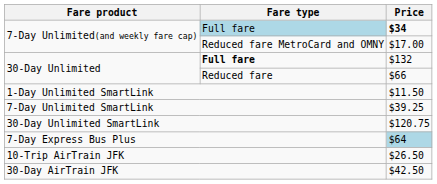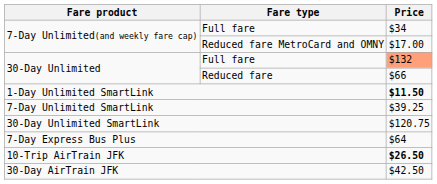(228, 28) lightblue background -> (228, 28) no background
(397, 28) bold -> (397, 28) normal
(228, 60) bold -> (228, 60) normal
(400, 60) no background -> (400, 60) lightsalmon background
(406, 92) normal -> (406, 92) bold
(397, 139) lightblue background -> (397, 139) no background
(406, 155) normal -> (406, 155) bold
